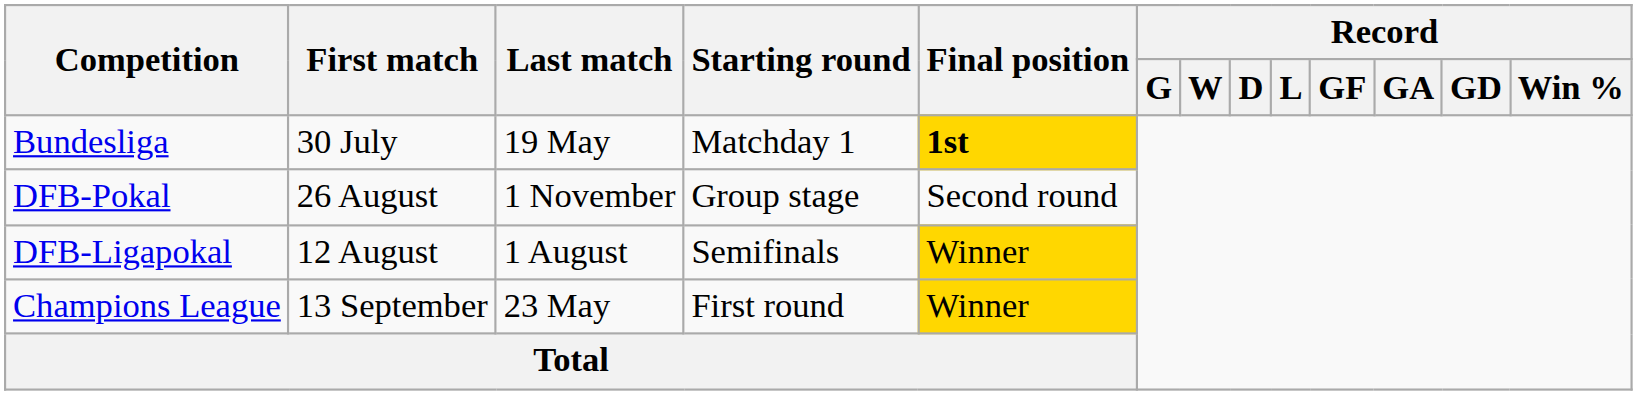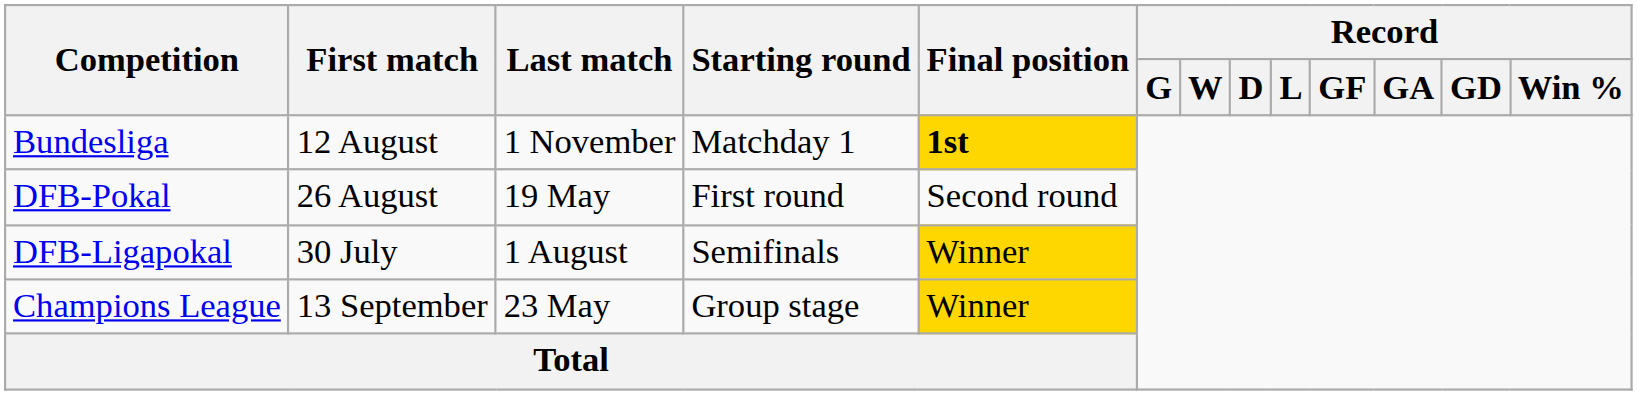(347, 141) 30 July -> (367, 141) 12 August
(557, 141) 19 May -> (590, 141) 1 November
(590, 196) 1 November -> (557, 196) 19 May
(775, 196) Group stage -> (768, 196) First round
(367, 251) 12 August -> (347, 251) 30 July
(768, 305) First round -> (775, 305) Group stage
